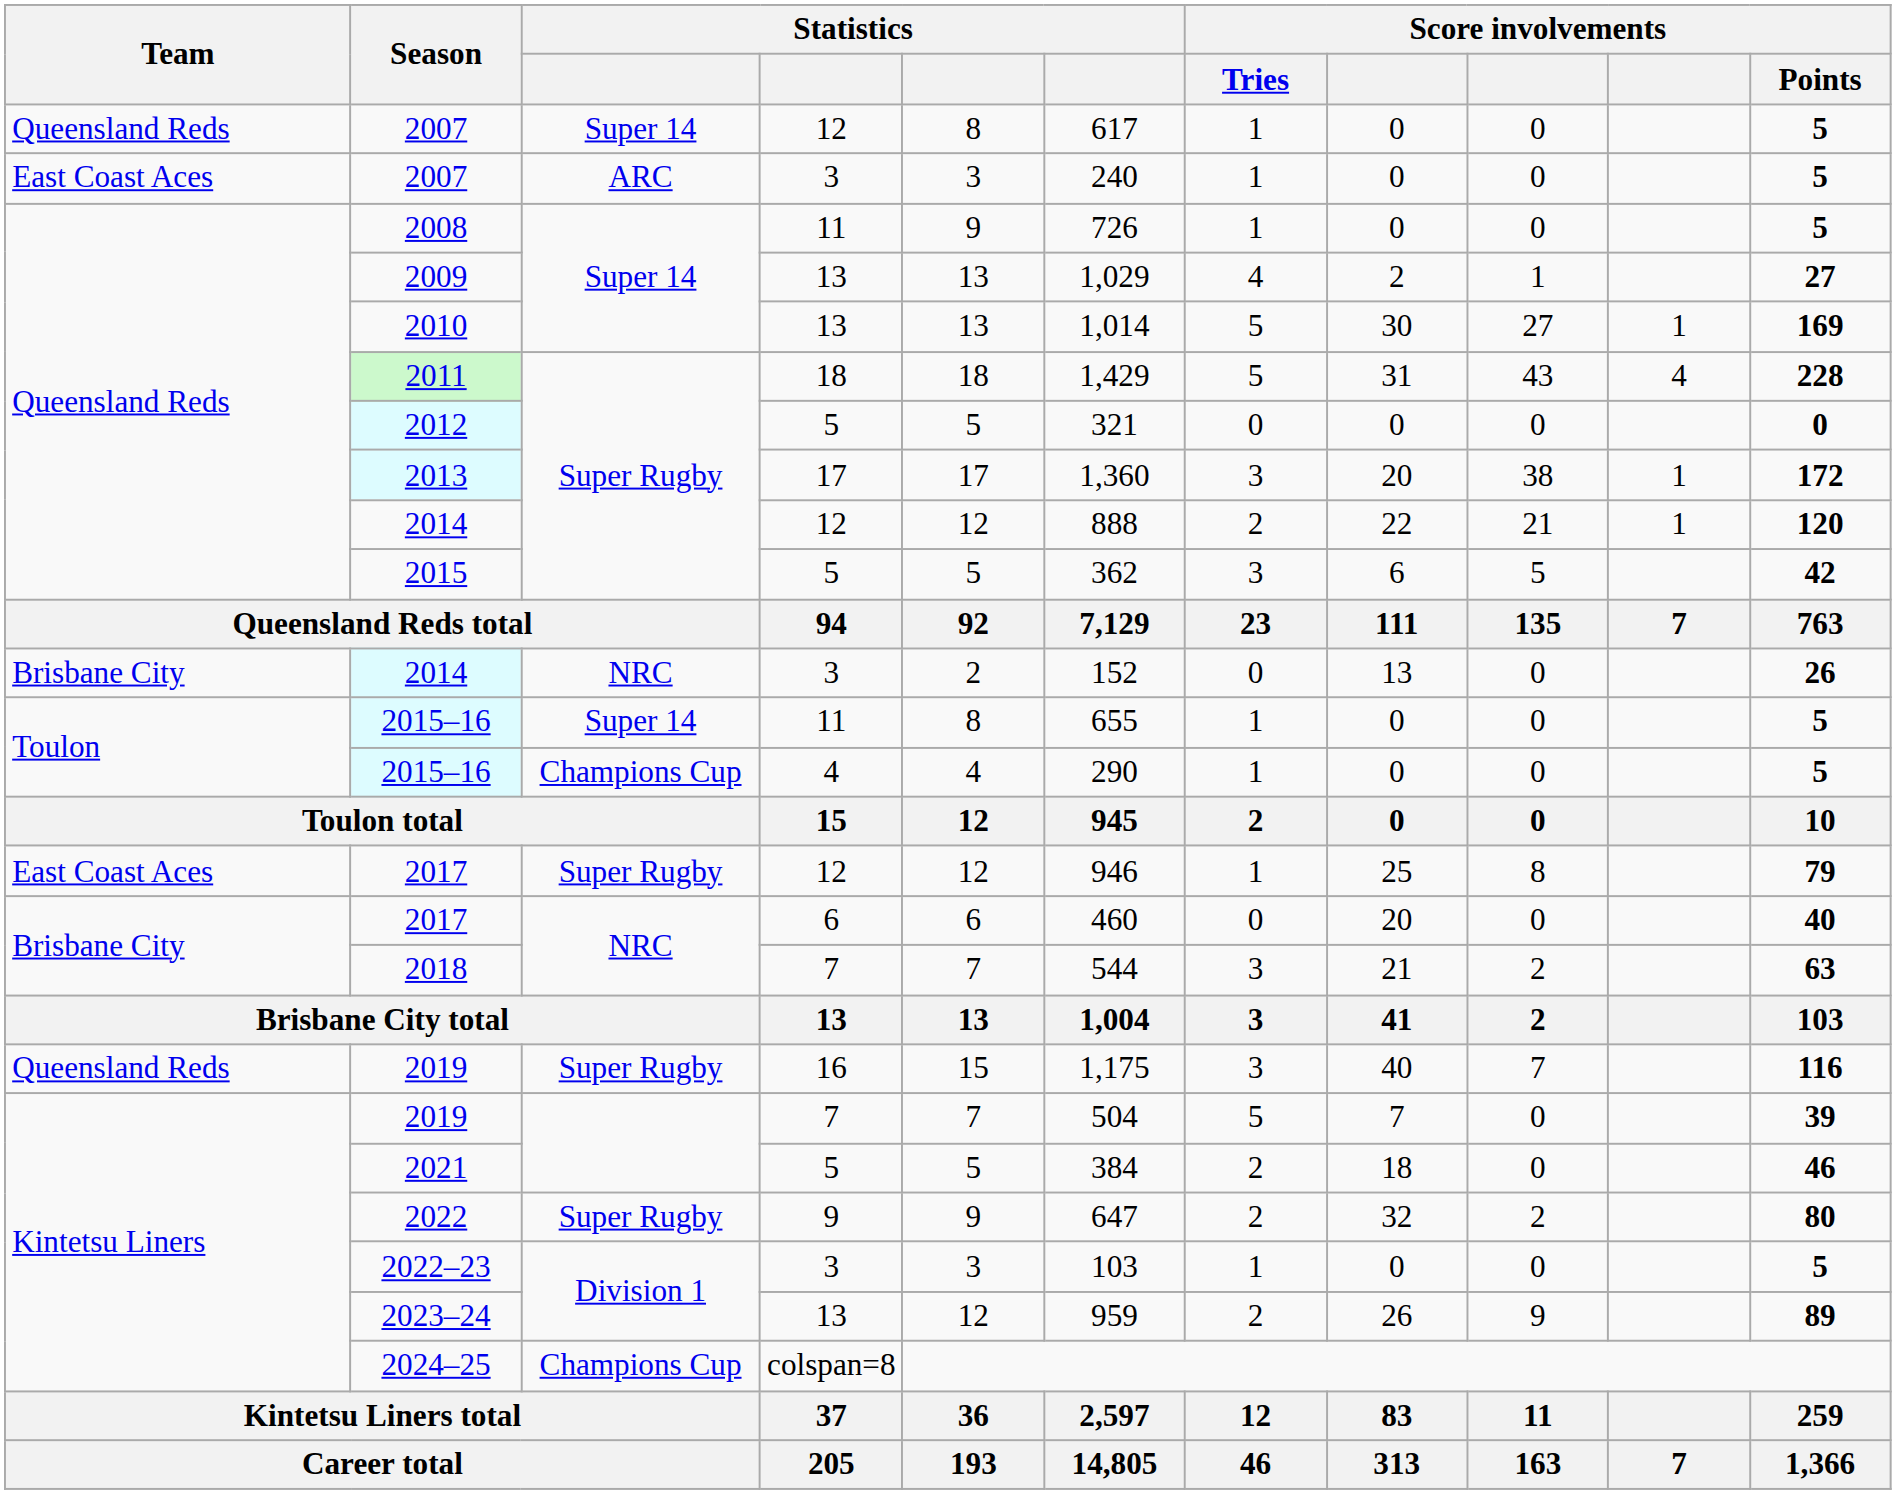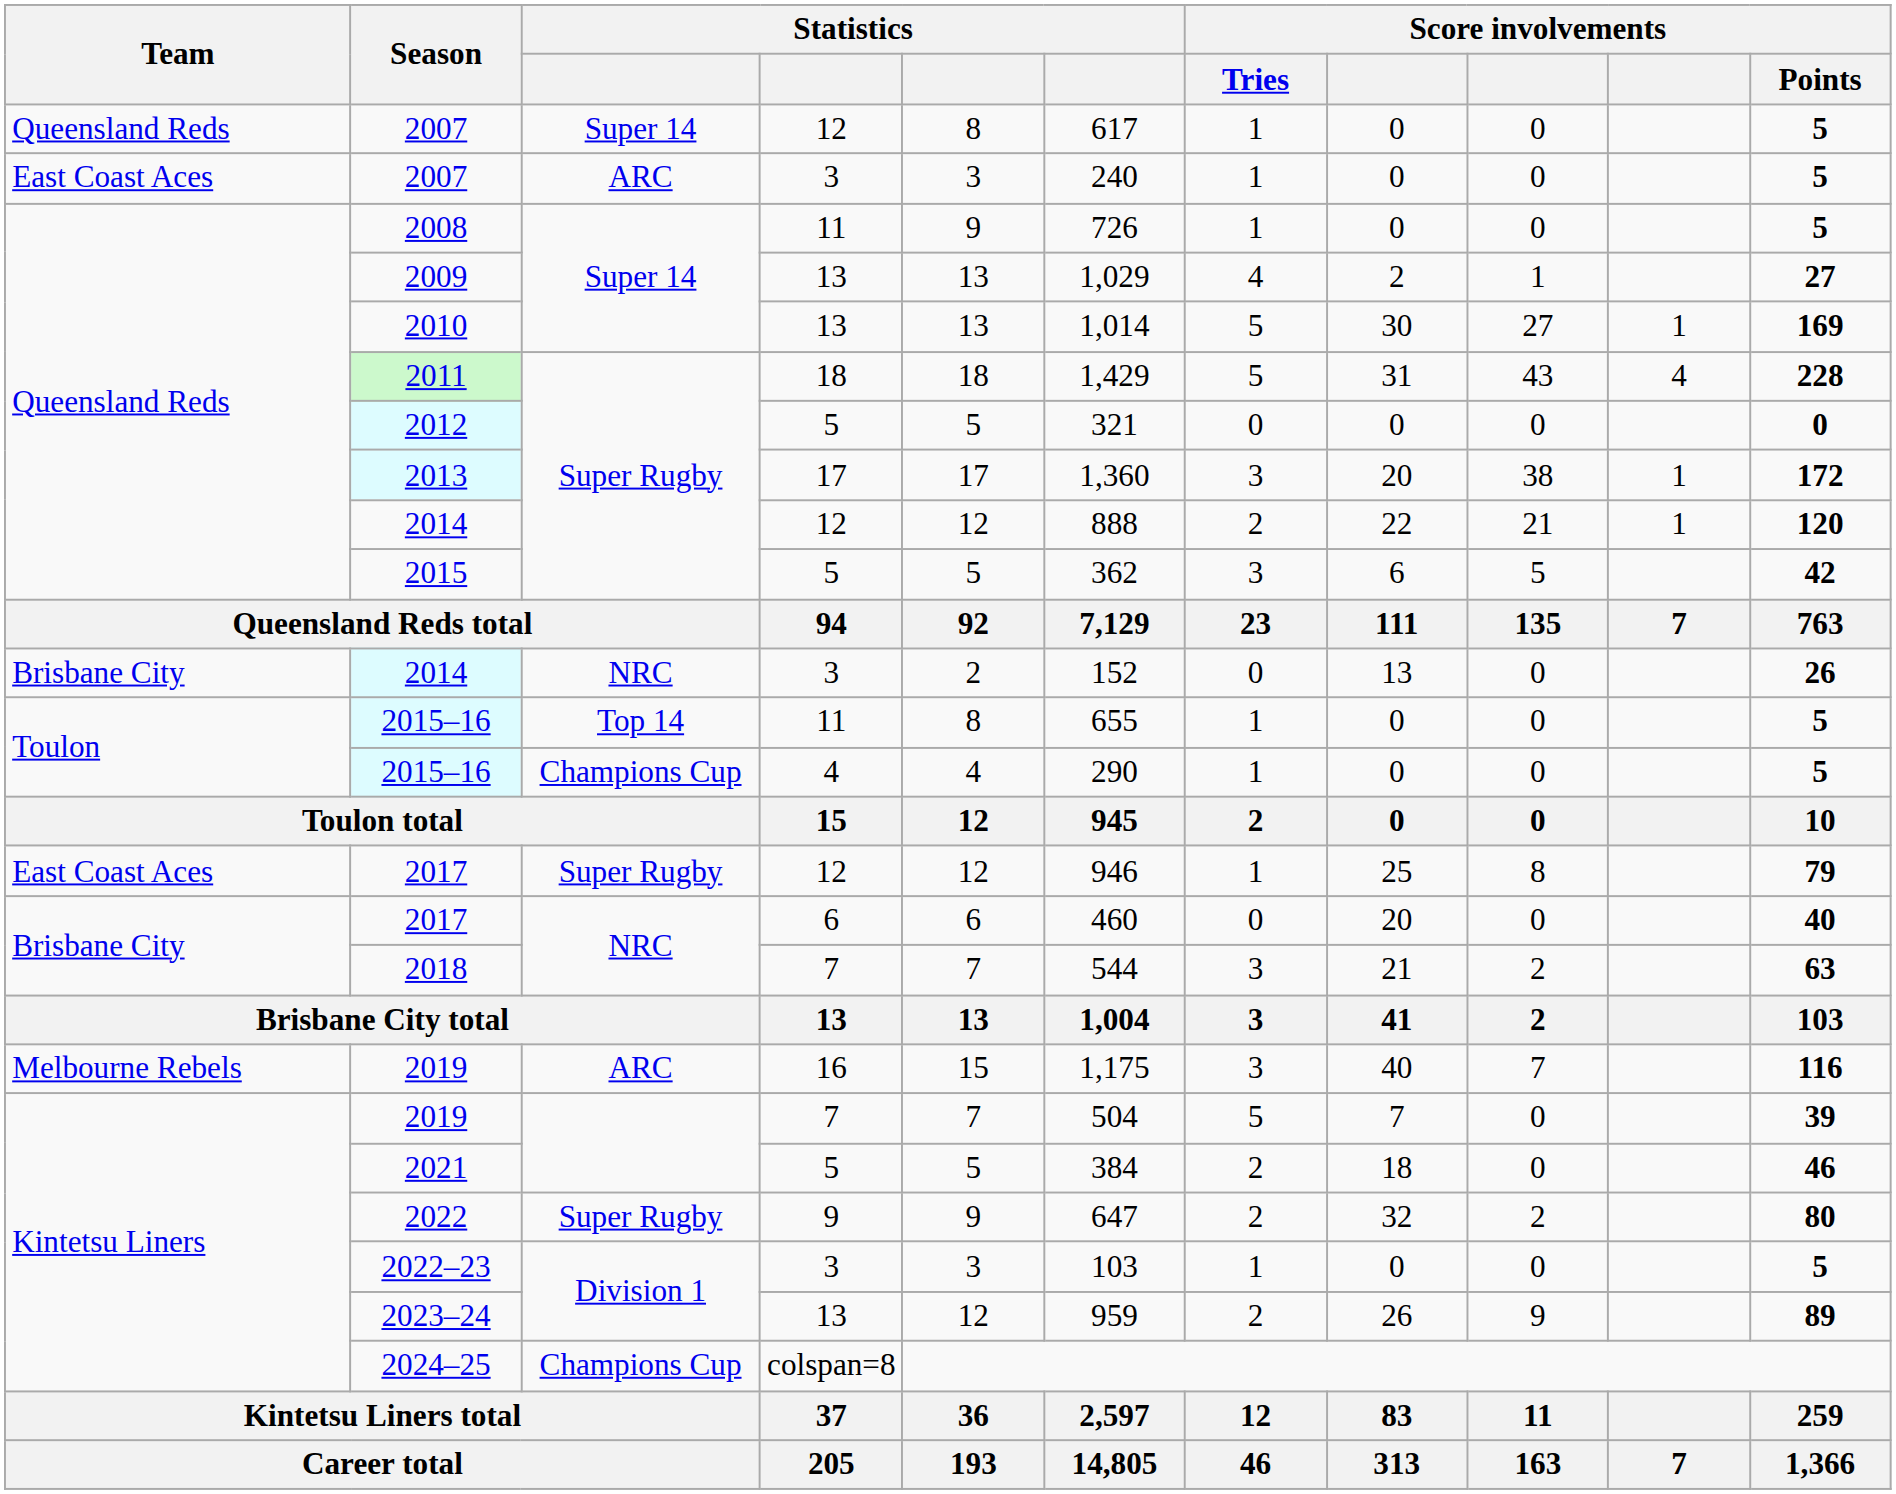(641, 721) Super 14 -> (641, 721) Top 14
(121, 1068) Queensland Reds -> (127, 1068) Melbourne Rebels
(641, 1068) Super Rugby -> (641, 1068) ARC
